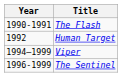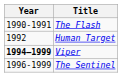(29, 52) normal -> (29, 52) bold
